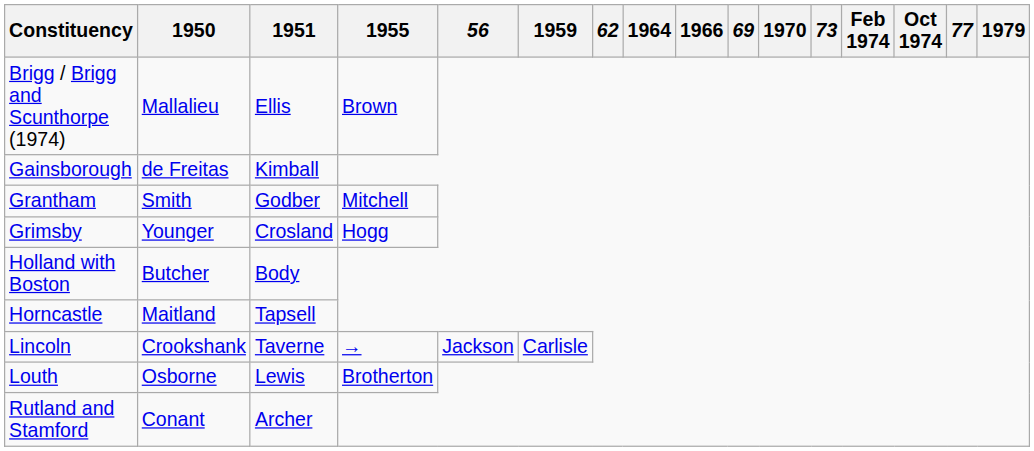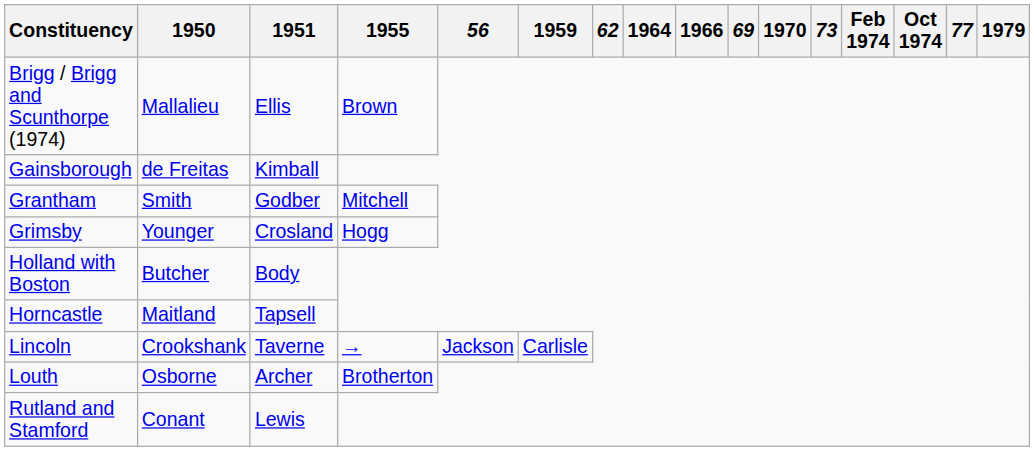(280, 377) Lewis -> (284, 377) Archer
(284, 419) Archer -> (280, 419) Lewis
